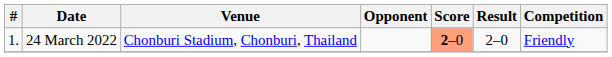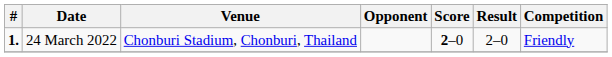(13, 39) normal -> (13, 39) bold
(452, 39) lightsalmon background -> (452, 39) no background
